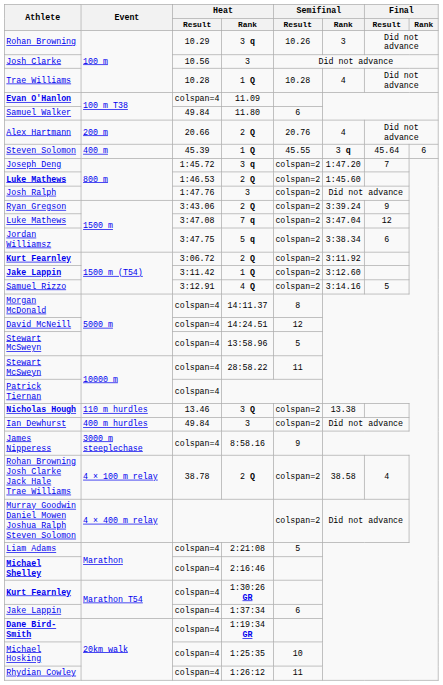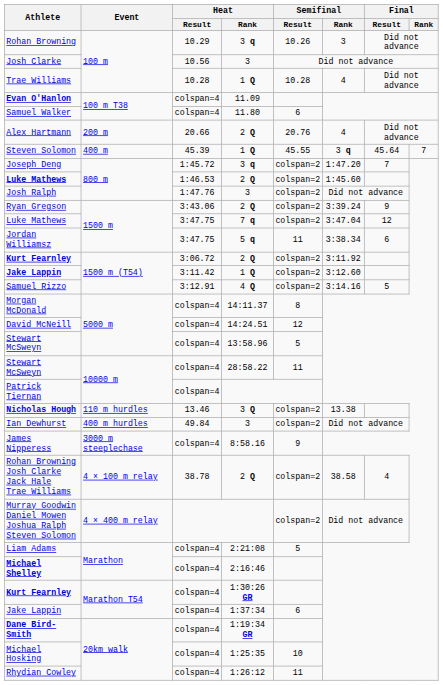(197, 113) 49.84 -> (197, 113) colspan=4
(424, 151) 6 -> (424, 151) 7
(197, 221) 3:47.08 -> (197, 221) 3:47.75
(298, 240) colspan=2 -> (298, 240) 11
